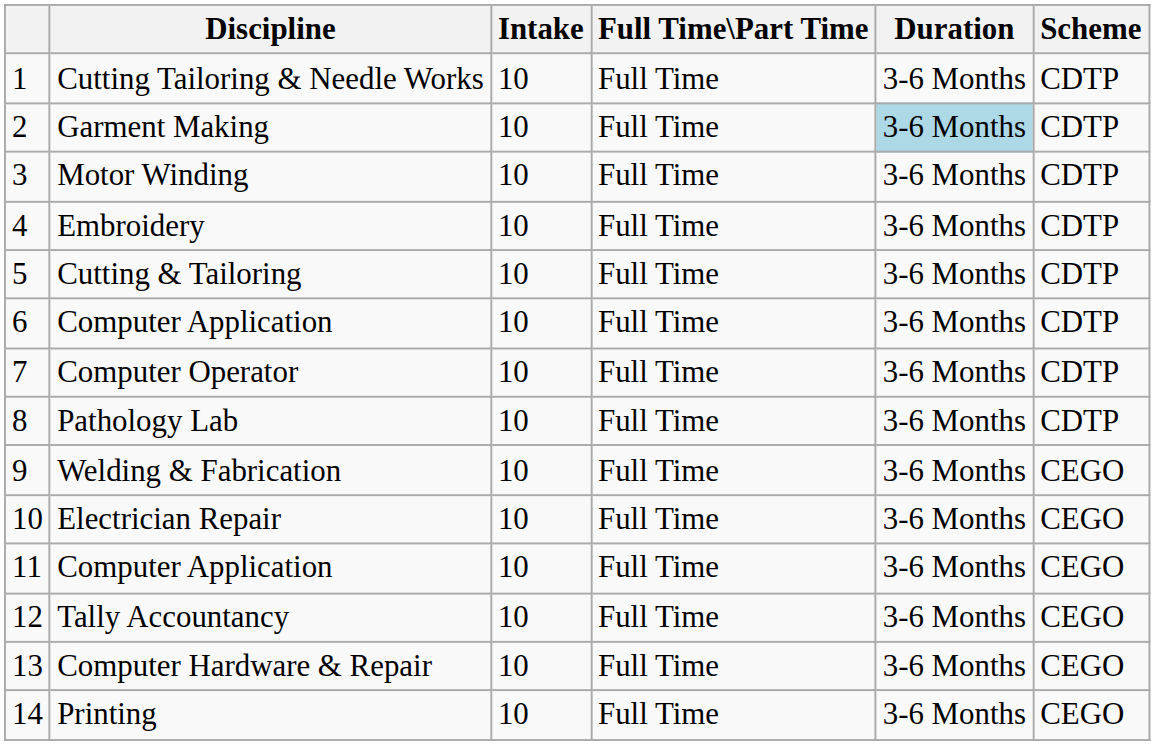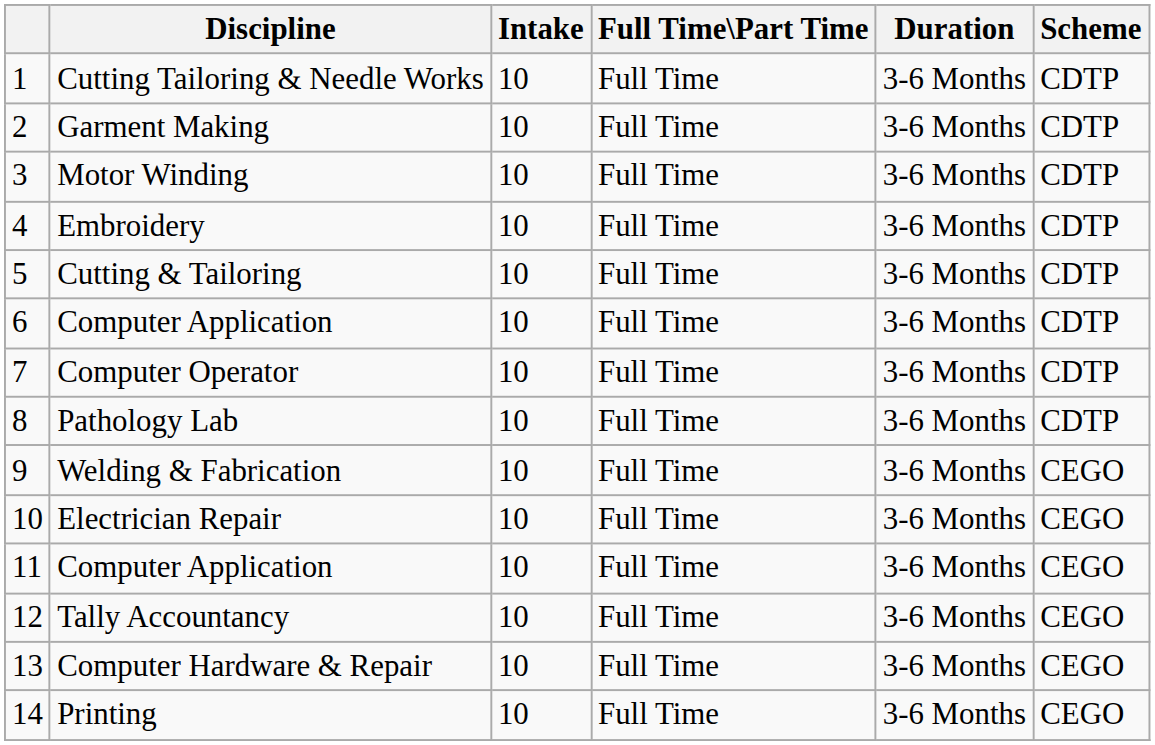(954, 126) lightblue background -> (954, 126) no background
